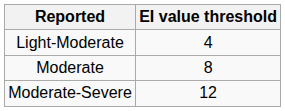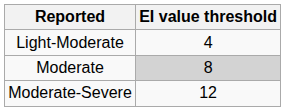(208, 67) no background -> (208, 67) lightgrey background
